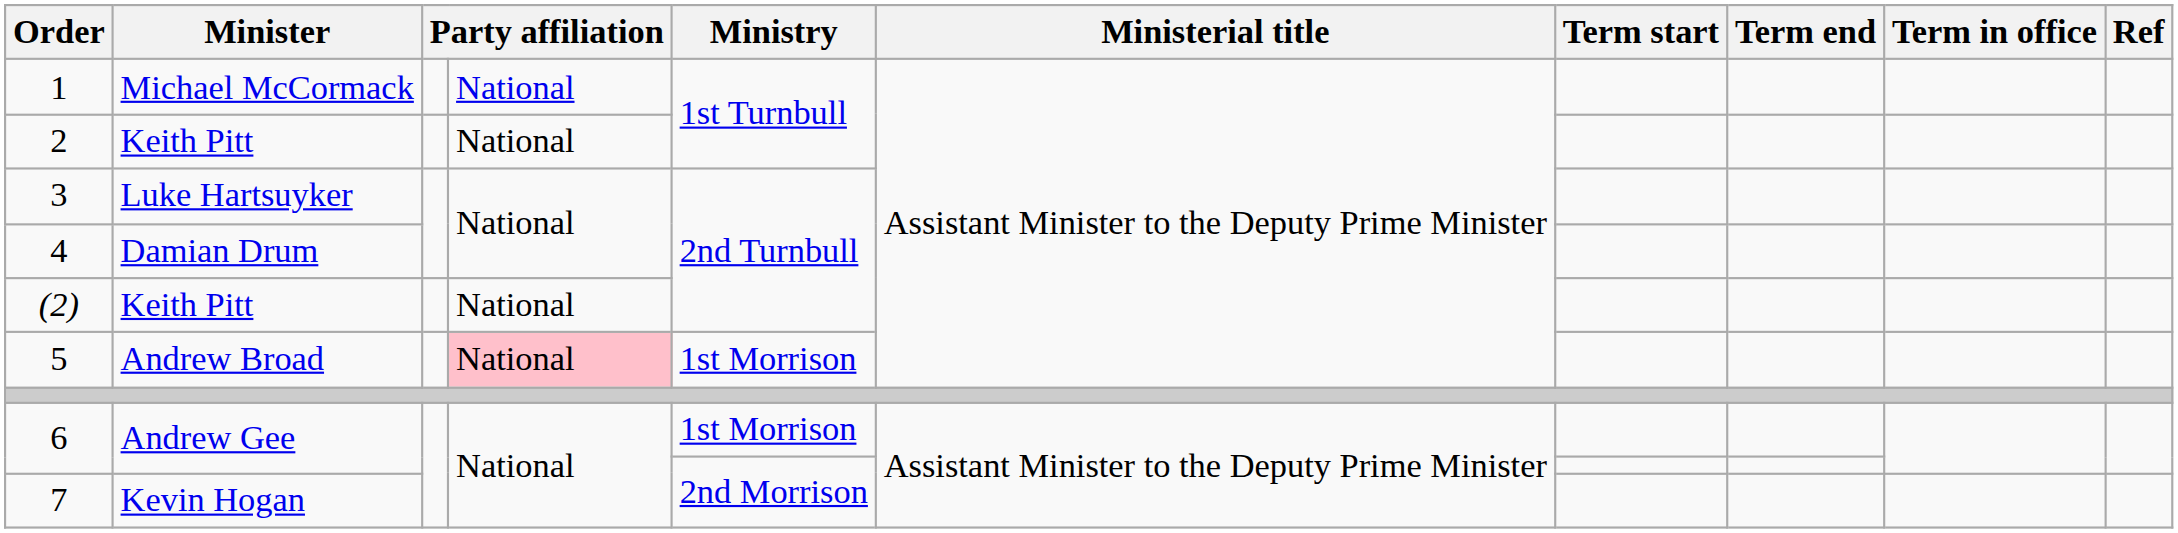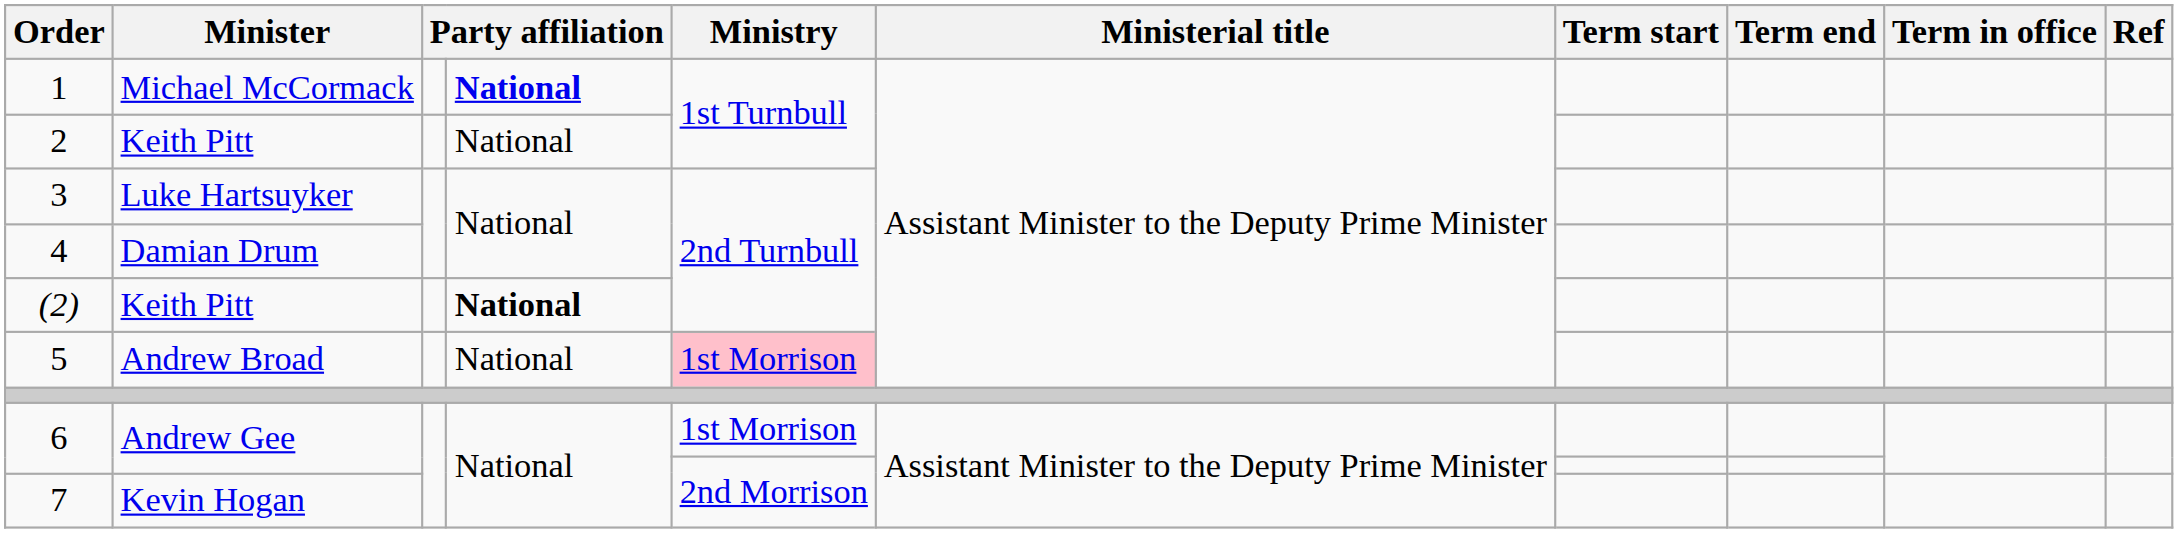(515, 86) normal -> (518, 86) bold
(515, 304) normal -> (518, 304) bold
(515, 359) pink background -> (514, 359) no background
(768, 359) no background -> (768, 359) pink background
